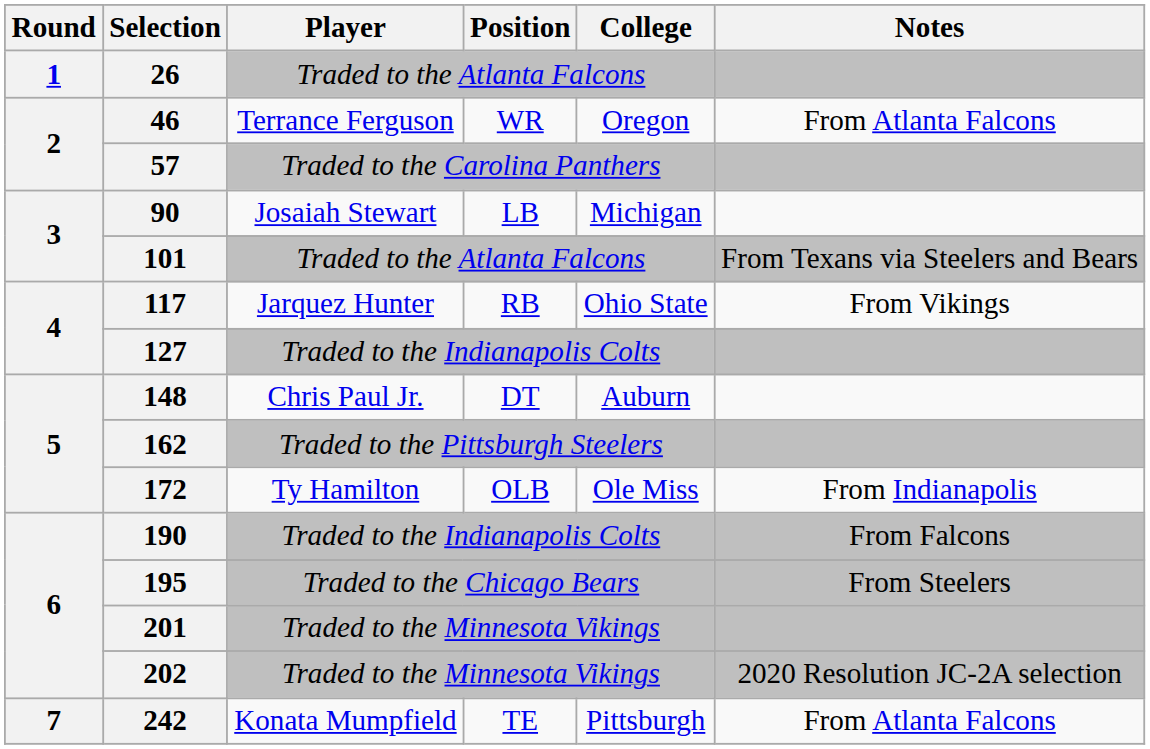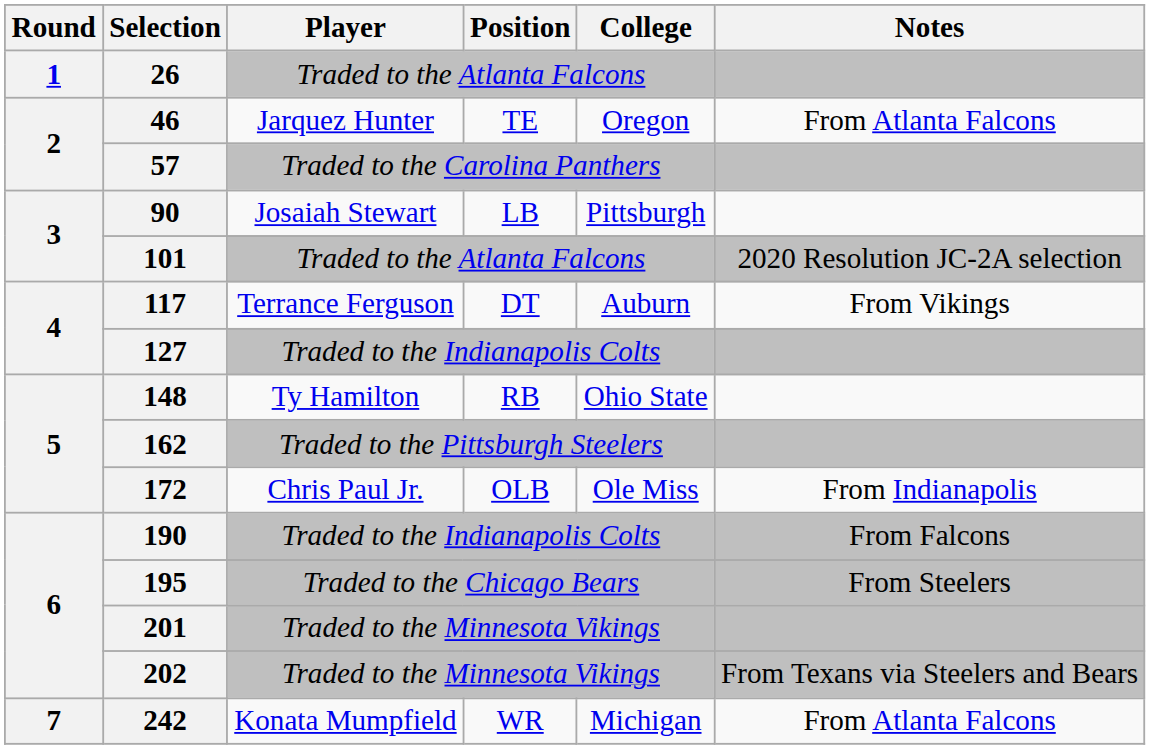(345, 119) Terrance Ferguson -> (345, 119) Jarquez Hunter
(520, 119) WR -> (520, 119) TE
(646, 212) Michigan -> (646, 212) Pittsburgh
(930, 258) From Texans via Steelers and Bears -> (930, 258) 2020 Resolution JC-2A selection
(345, 304) Jarquez Hunter -> (345, 304) Terrance Ferguson
(520, 304) RB -> (520, 304) DT
(646, 304) Ohio State -> (646, 304) Auburn
(345, 397) Chris Paul Jr. -> (345, 397) Ty Hamilton
(520, 397) DT -> (520, 397) RB
(646, 397) Auburn -> (646, 397) Ohio State
(345, 489) Ty Hamilton -> (345, 489) Chris Paul Jr.
(930, 674) 2020 Resolution JC-2A selection -> (930, 674) From Texans via Steelers and Bears
(520, 720) TE -> (520, 720) WR
(646, 720) Pittsburgh -> (646, 720) Michigan
